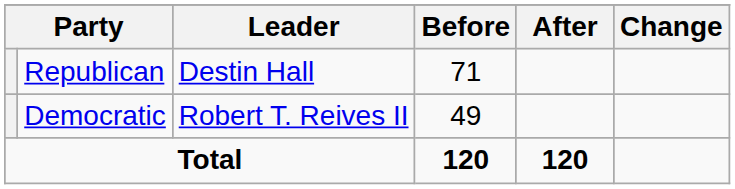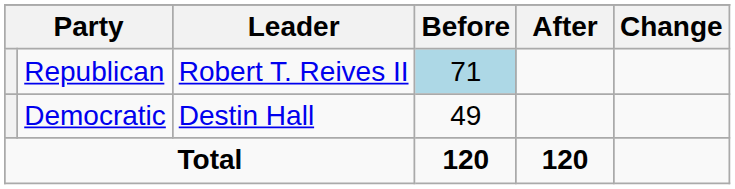(246, 71) Destin Hall -> (294, 71) Robert T. Reives II
(466, 71) no background -> (466, 71) lightblue background
(294, 115) Robert T. Reives II -> (246, 115) Destin Hall
